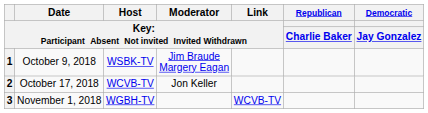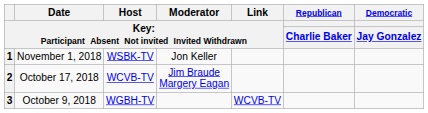(59, 62) October 9, 2018 -> (59, 56) November 1, 2018
(194, 62) Jim Braude Margery Eagan -> (194, 56) Jon Keller
(194, 84) Jon Keller -> (194, 78) Jim Braude Margery Eagan
(59, 100) November 1, 2018 -> (59, 100) October 9, 2018
